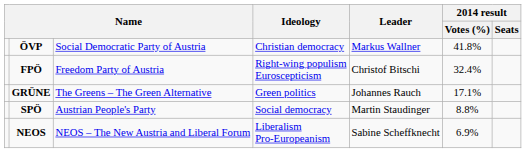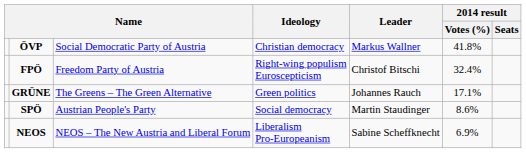(467, 110) 8.8% -> (467, 110) 8.6%
